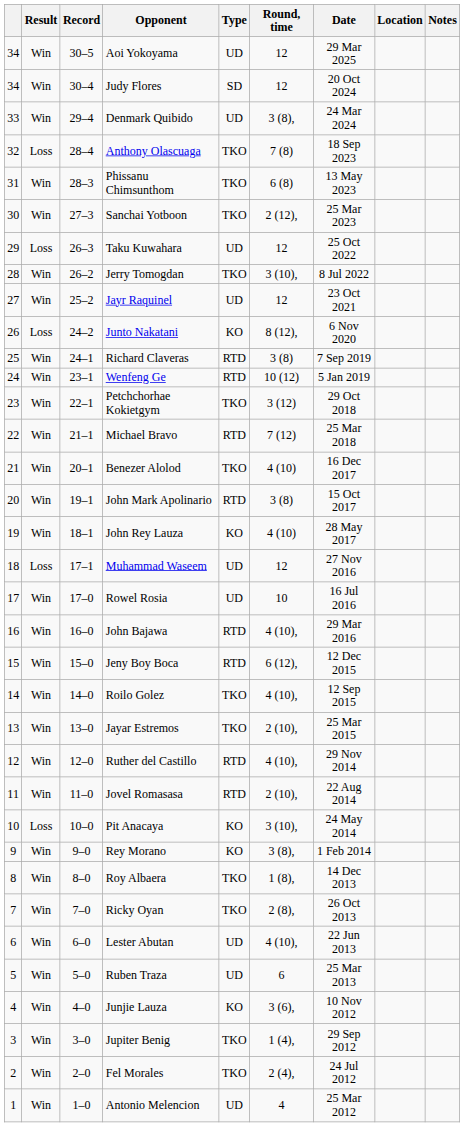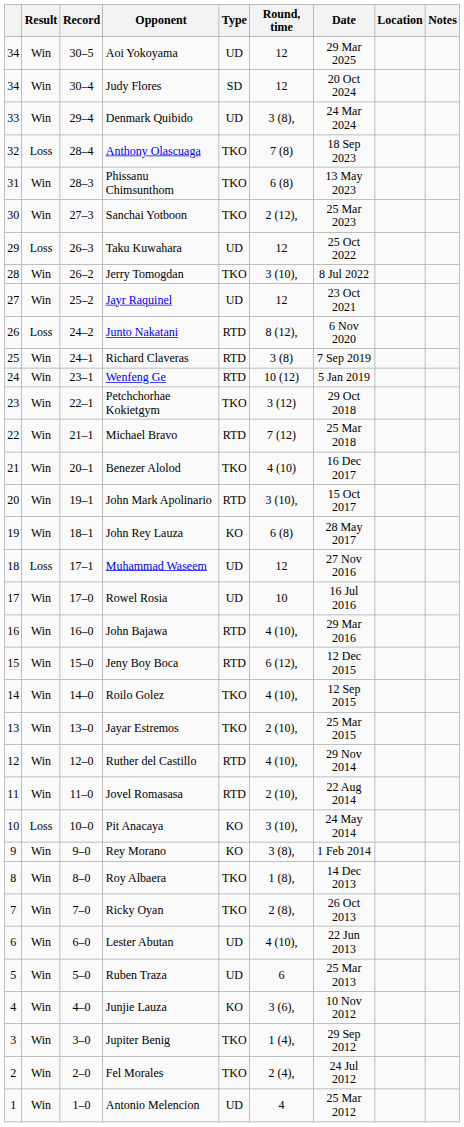(234, 332) KO -> (234, 332) RTD
(281, 500) 3 (8) -> (281, 500) 3 (10),
(281, 533) 4 (10) -> (281, 533) 6 (8)
